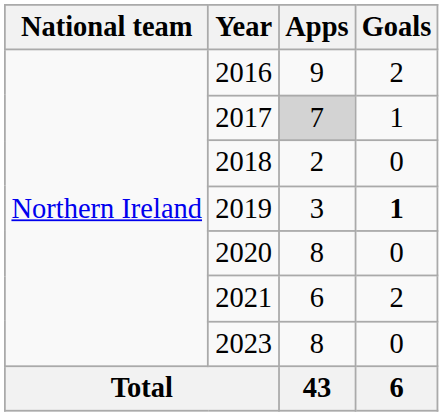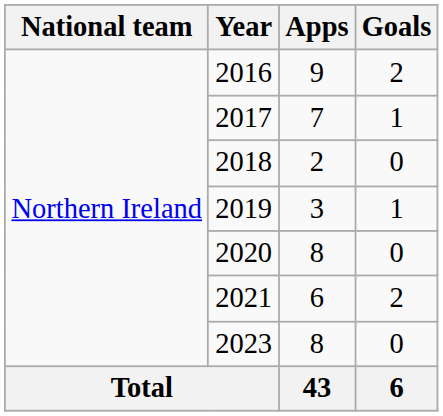(317, 117) lightgrey background -> (317, 117) no background
(397, 207) bold -> (397, 207) normal
